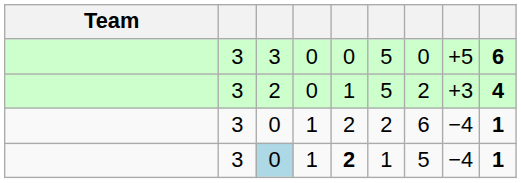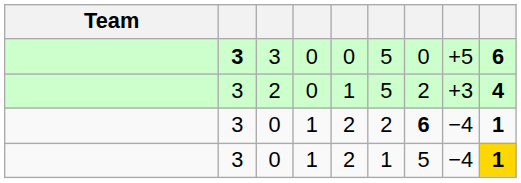(237, 56) normal -> (237, 56) bold
(423, 125) normal -> (423, 125) bold
(275, 159) lightblue background -> (275, 159) no background
(349, 159) bold -> (349, 159) normal
(498, 159) no background -> (498, 159) gold background
